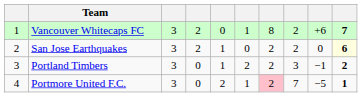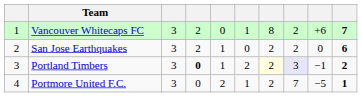(345, 48) lightyellow background -> (345, 48) no background
(198, 65) normal -> (198, 65) bold
(271, 65) no background -> (271, 65) lightyellow background
(296, 65) no background -> (296, 65) lavender background
(271, 83) pink background -> (271, 83) no background
